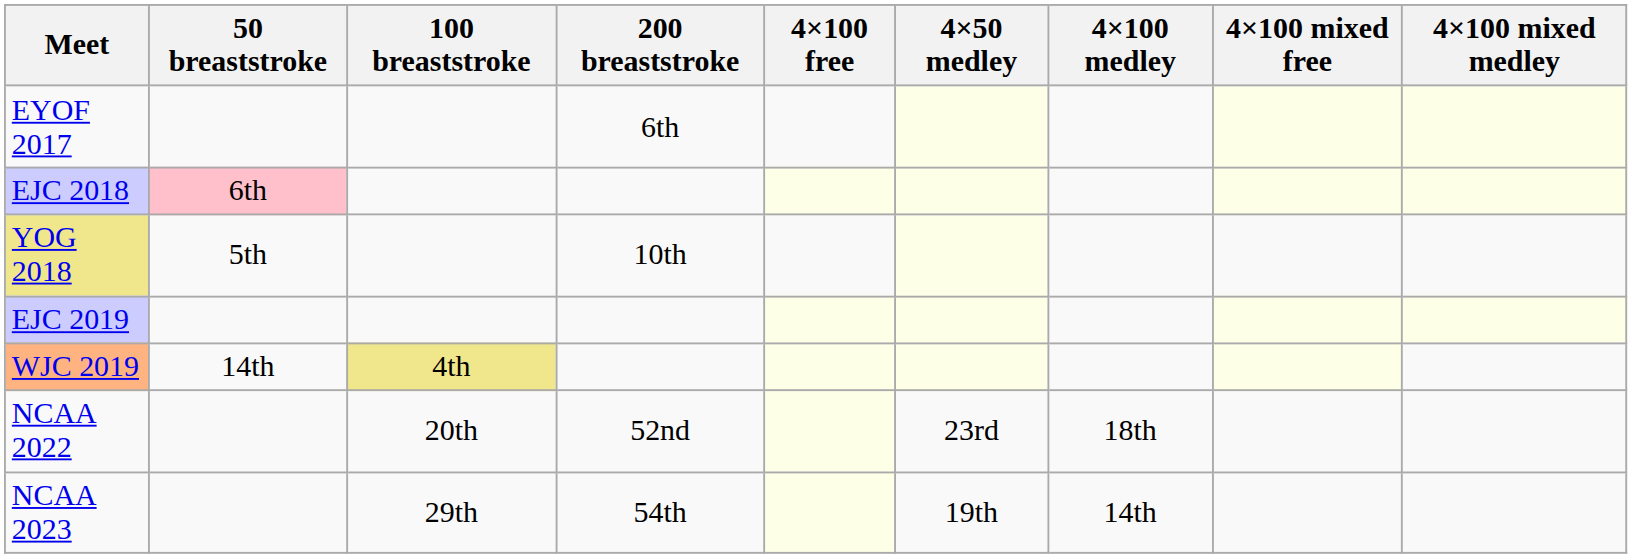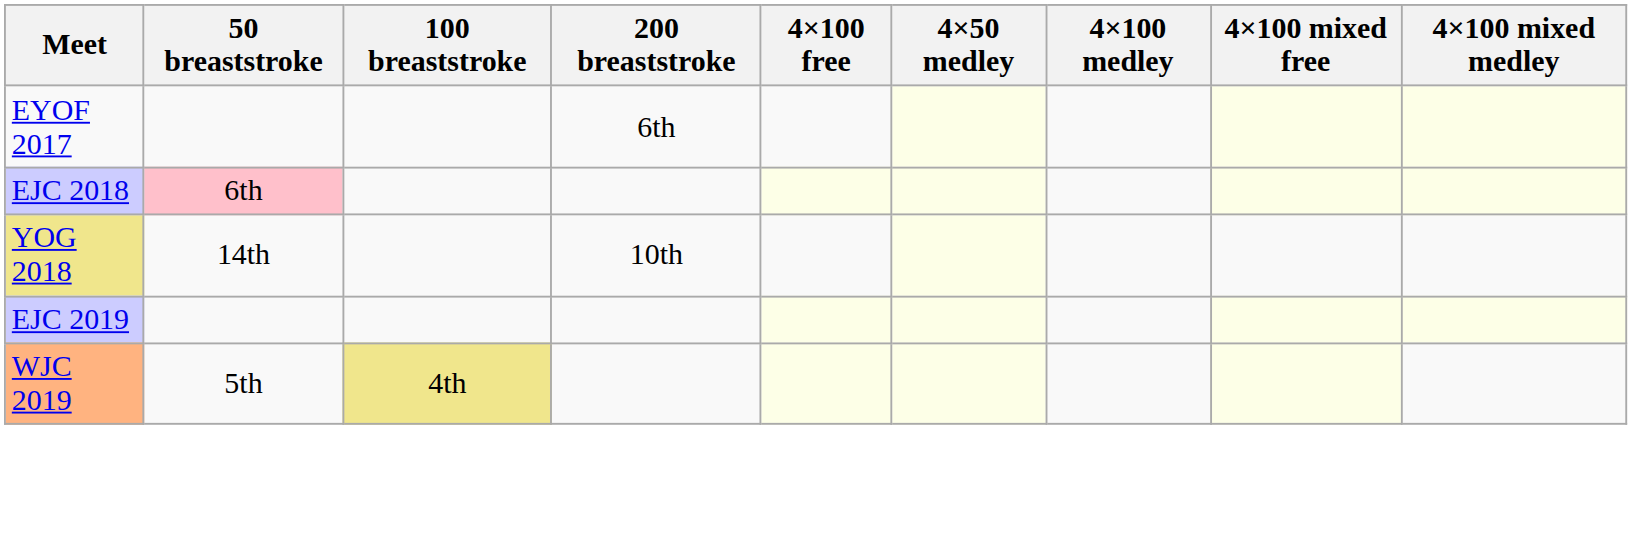(248, 254) 5th -> (243, 254) 14th
(248, 366) 14th -> (243, 383) 5th
- row: (54, 430)
- row: (54, 511)
